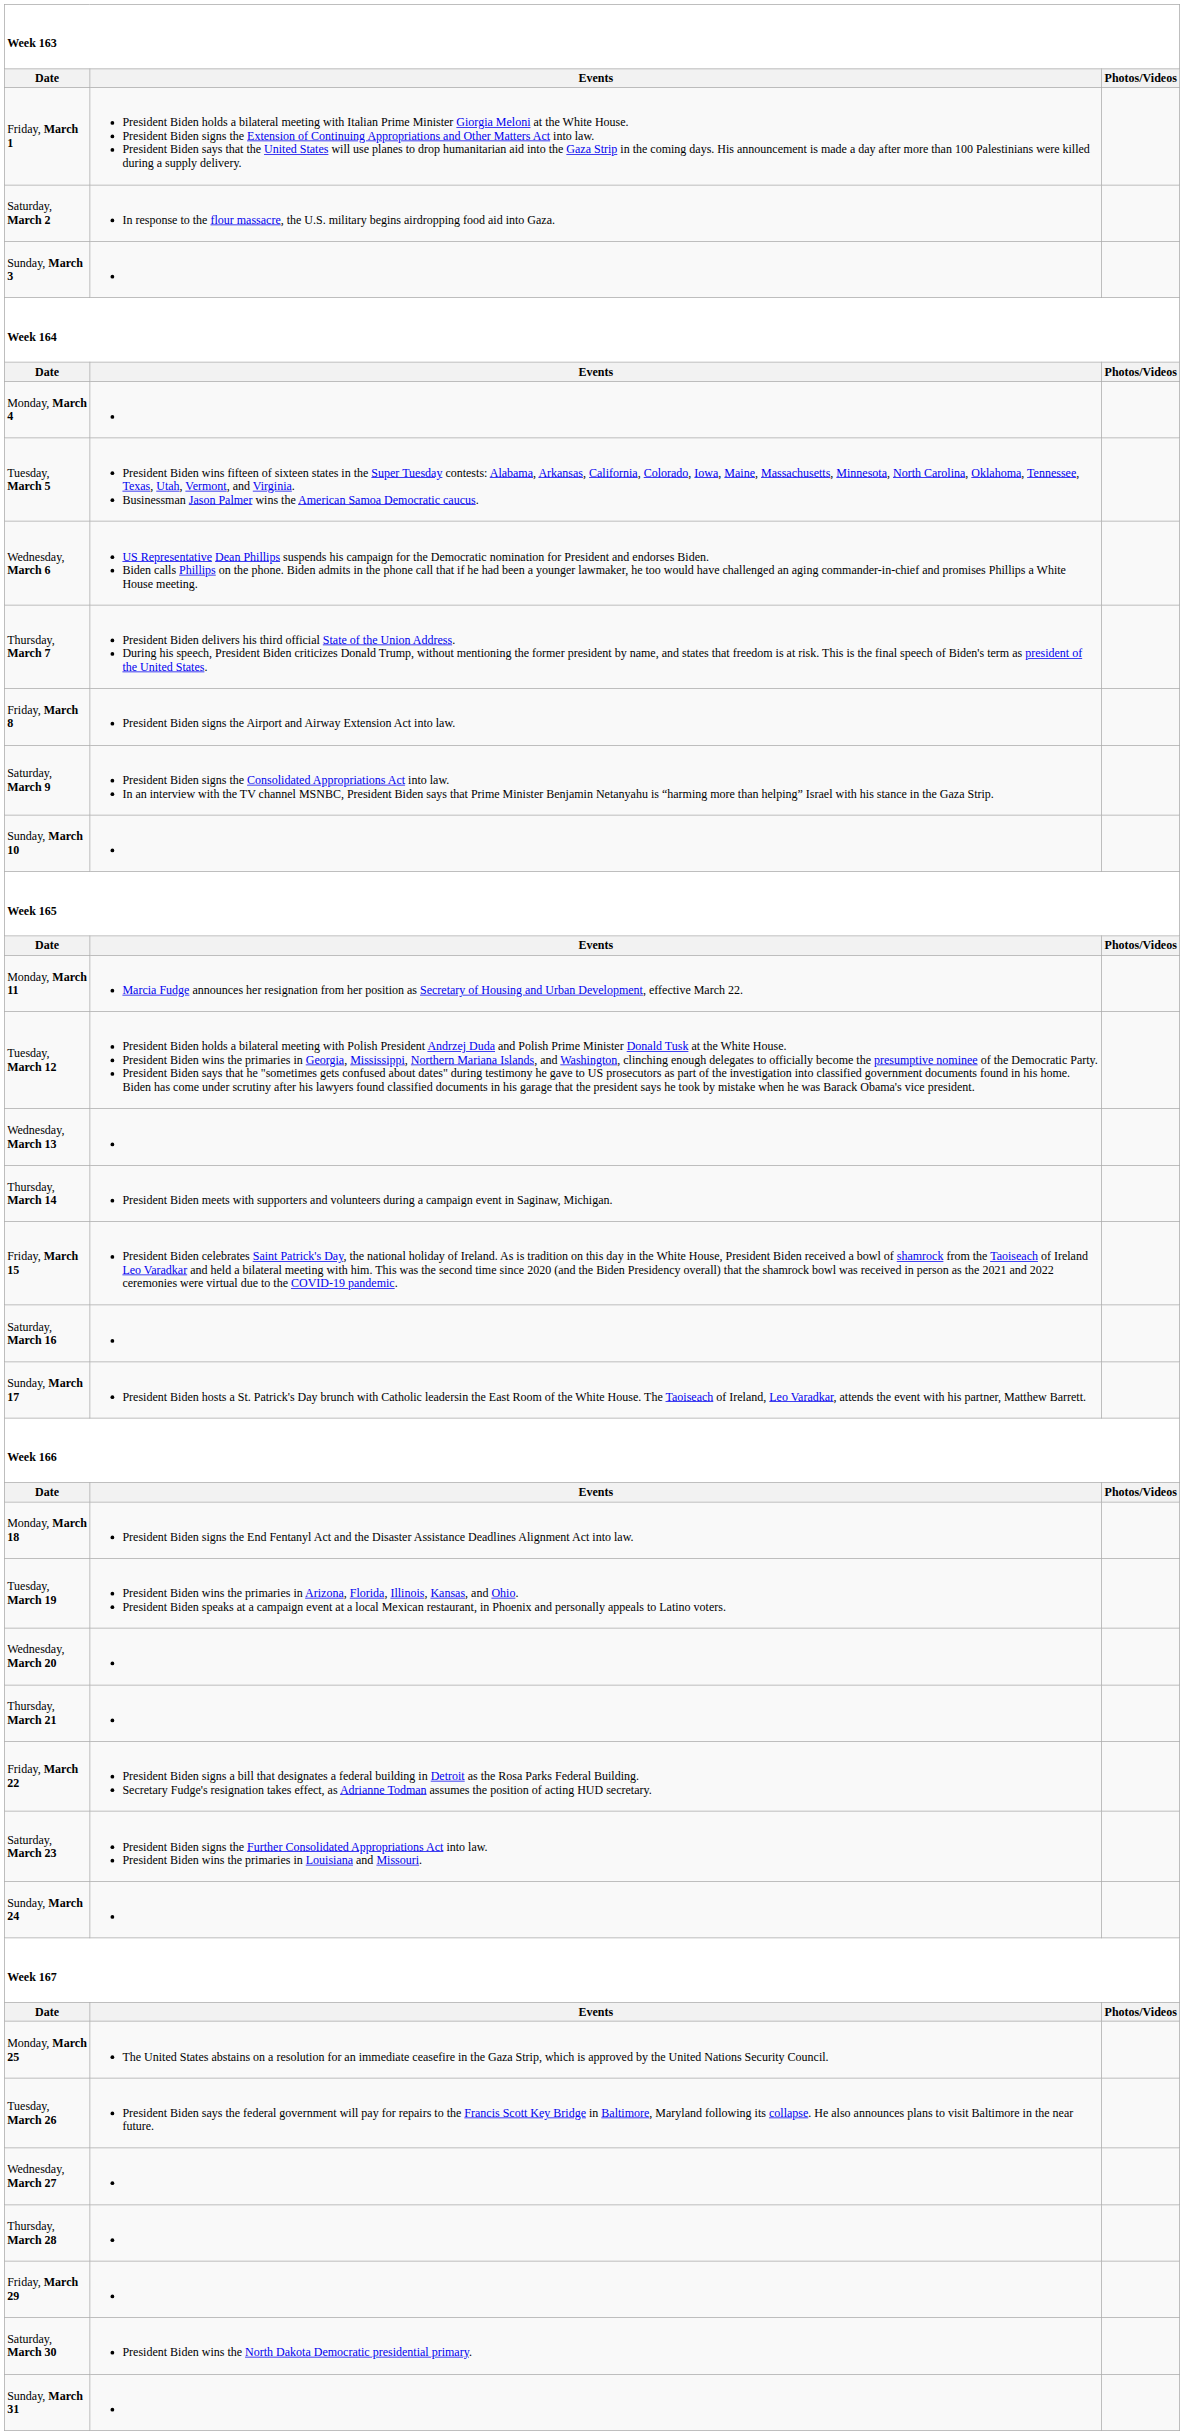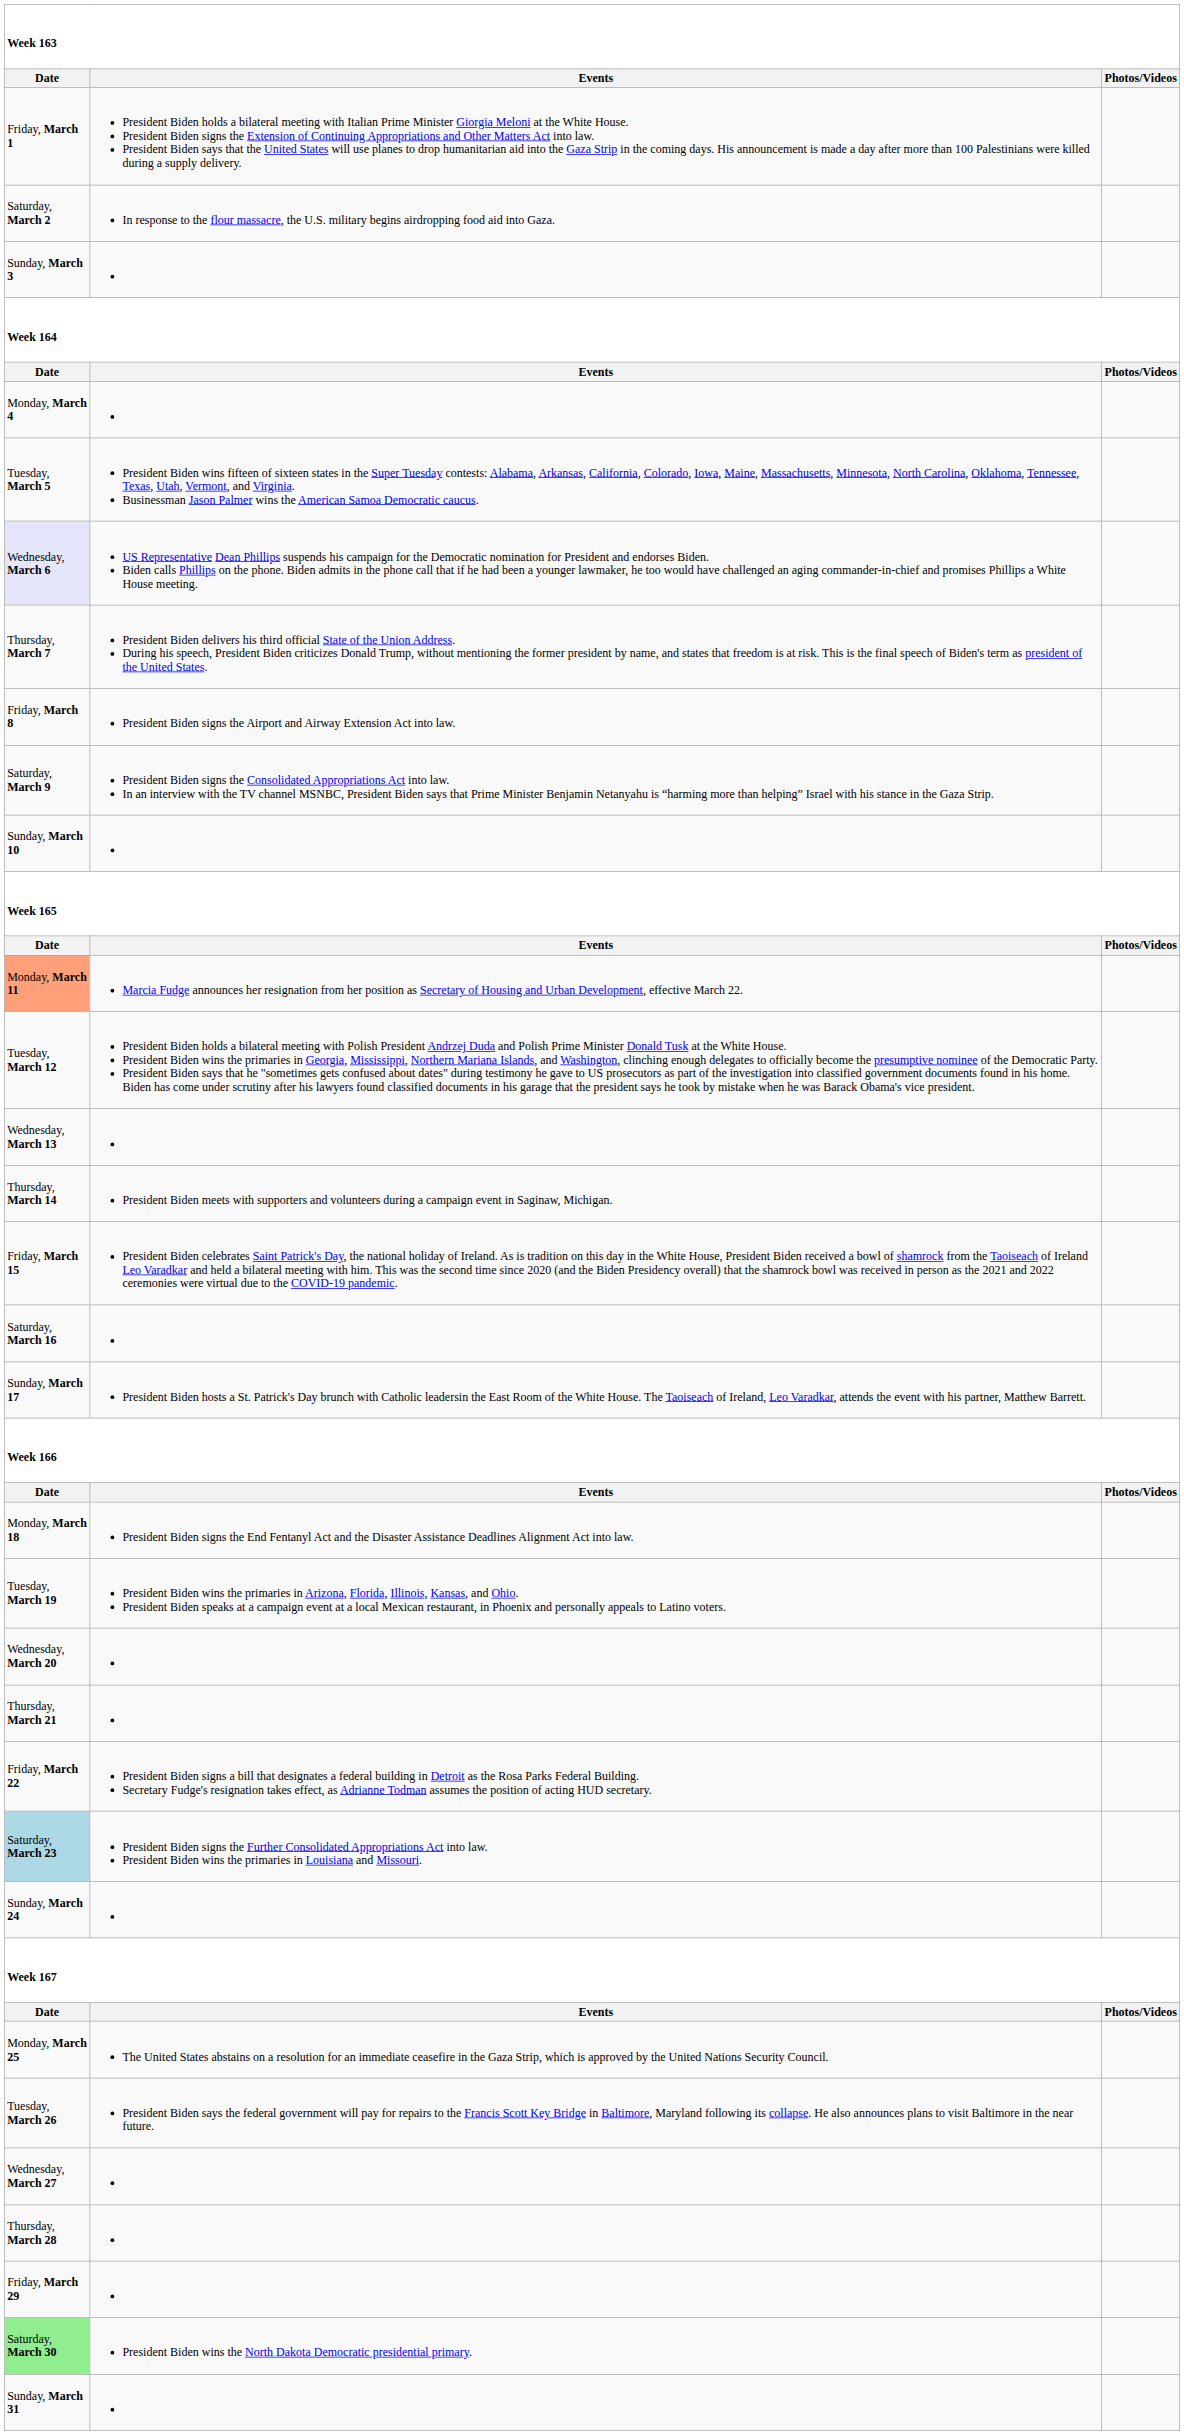(36, 563) no background -> (36, 563) lavender background
(47, 983) no background -> (47, 983) lightsalmon background
(32, 1846) no background -> (32, 1846) lightblue background
(32, 2345) no background -> (32, 2345) lightgreen background
